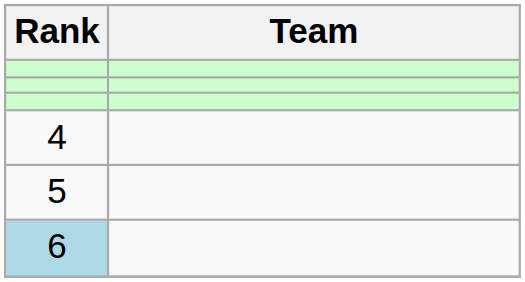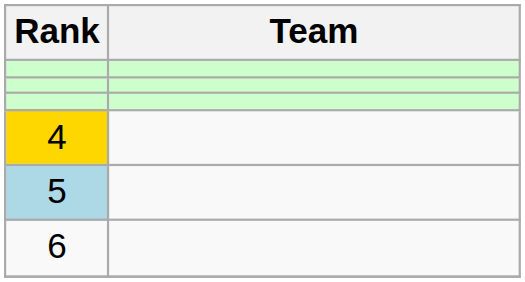(57, 136) no background -> (57, 136) gold background
(57, 191) no background -> (57, 191) lightblue background
(57, 247) lightblue background -> (57, 247) no background
